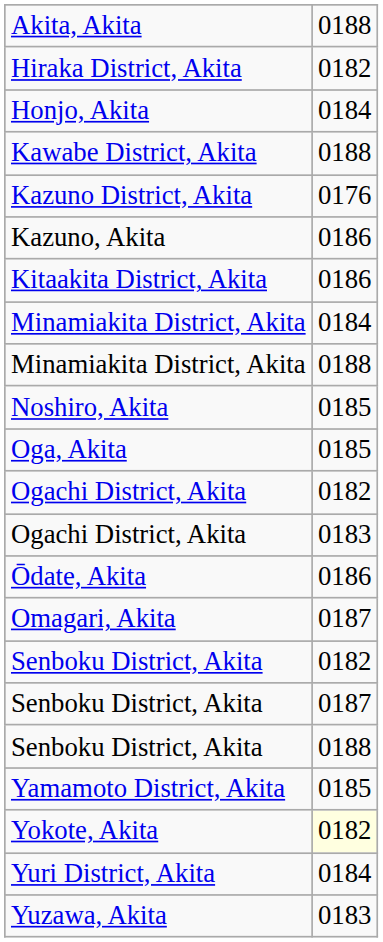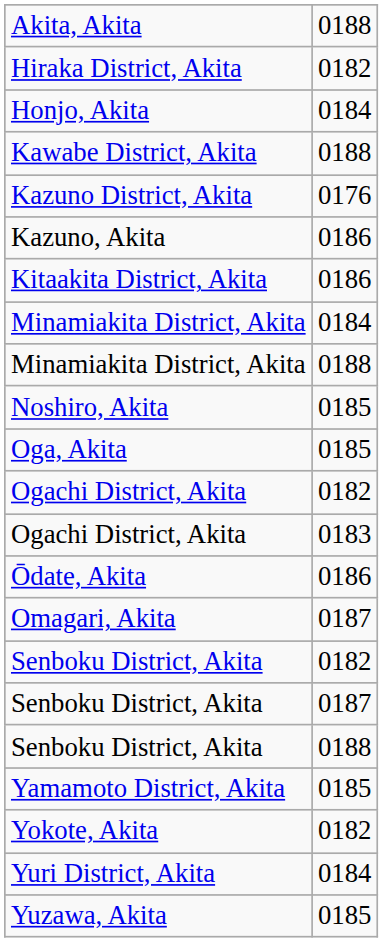(345, 830) lightyellow background -> (345, 830) no background
(345, 915) 0183 -> (345, 915) 0185
